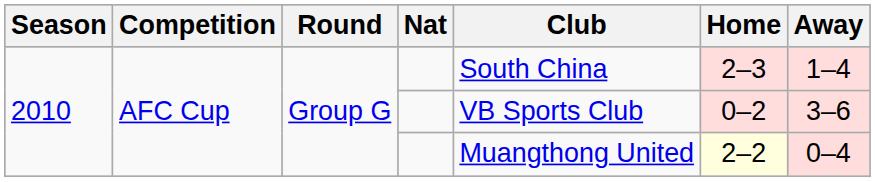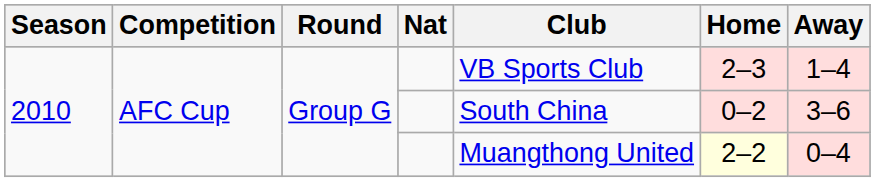(533, 68) South China -> (551, 68) VB Sports Club
(551, 111) VB Sports Club -> (533, 111) South China
